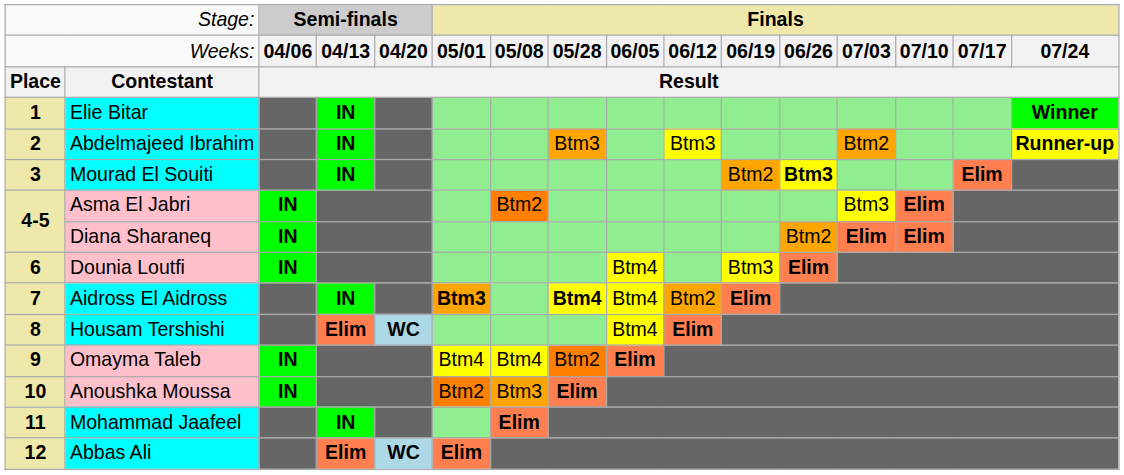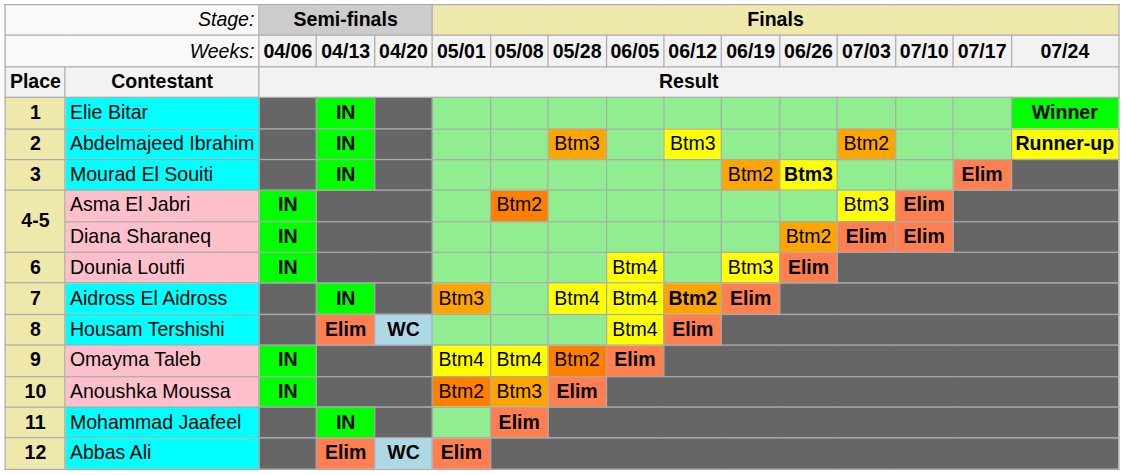(461, 298) bold -> (461, 298) normal
(577, 298) bold -> (577, 298) normal
(693, 298) normal -> (693, 298) bold
